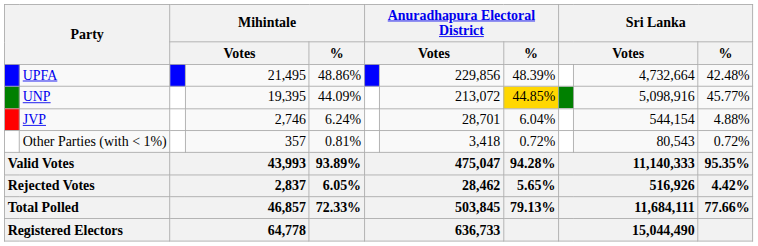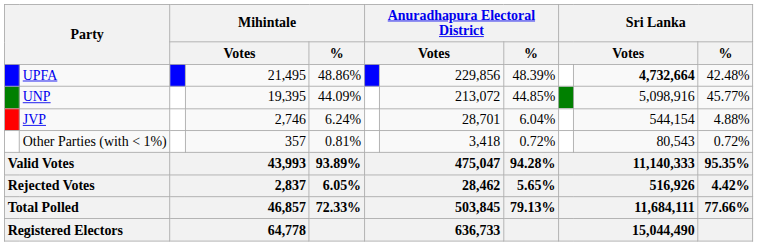(667, 75) normal -> (667, 75) bold
(534, 97) gold background -> (534, 97) no background
